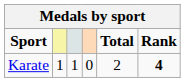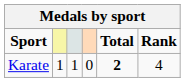(117, 65) normal -> (117, 65) bold
(159, 65) bold -> (159, 65) normal
